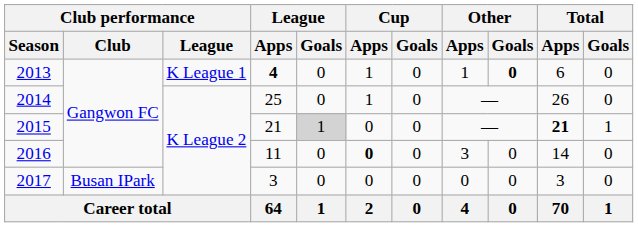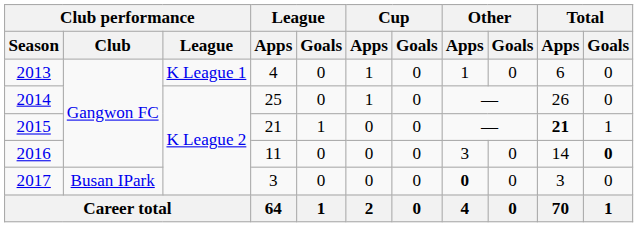(273, 72) bold -> (273, 72) normal
(513, 72) bold -> (513, 72) normal
(321, 126) lightgrey background -> (321, 126) no background
(369, 153) bold -> (369, 153) normal
(608, 153) normal -> (608, 153) bold
(465, 180) normal -> (465, 180) bold
